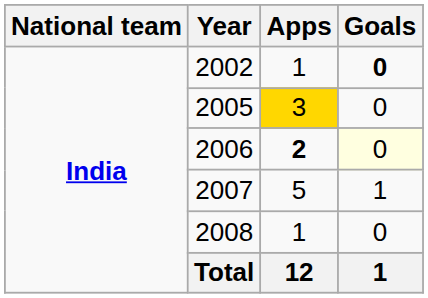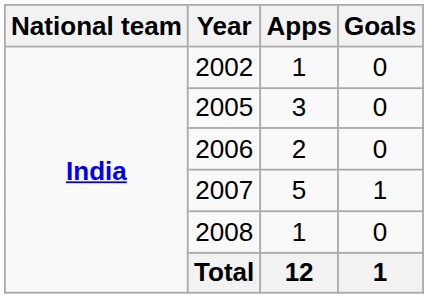(380, 67) bold -> (380, 67) normal
(299, 108) gold background -> (299, 108) no background
(299, 149) bold -> (299, 149) normal
(380, 149) lightyellow background -> (380, 149) no background
